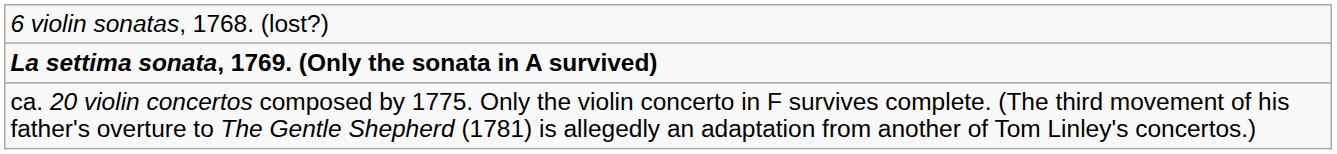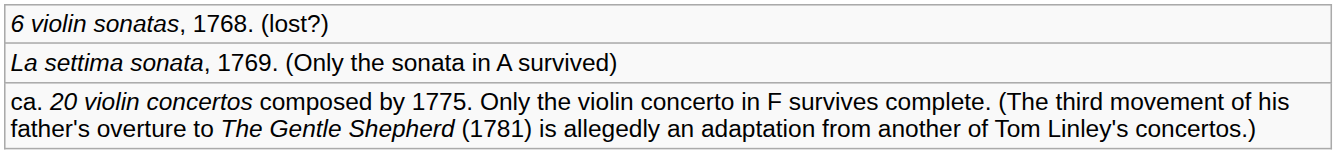(334, 62) bold -> (314, 62) normal
